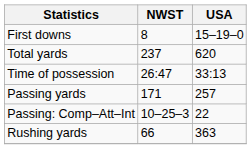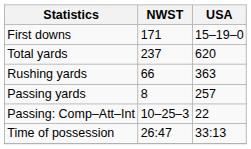(144, 34) 8 -> (151, 34) 171
rows swapped: (47, 133) <-> (61, 74)
(151, 94) 171 -> (144, 94) 8
